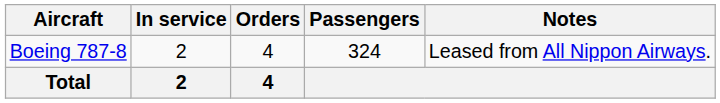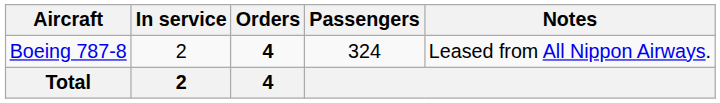(268, 51) normal -> (268, 51) bold
